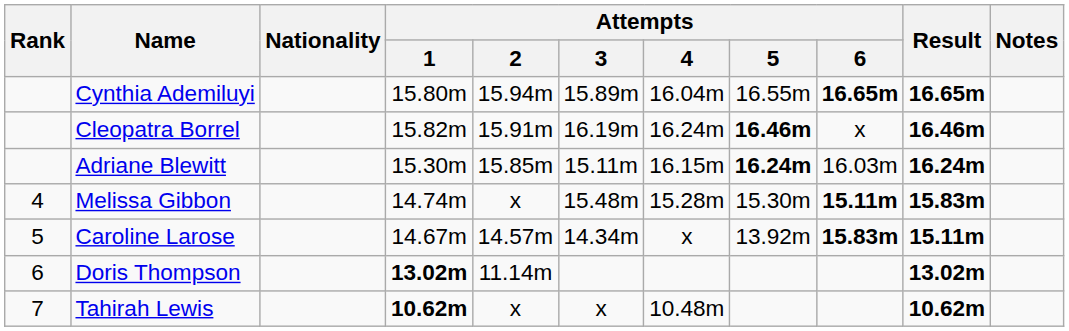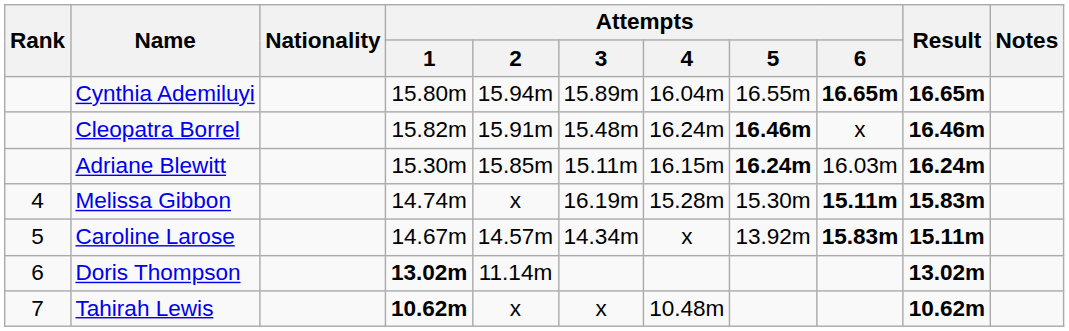(601, 129) 16.19m -> (601, 129) 15.48m
(601, 201) 15.48m -> (601, 201) 16.19m
